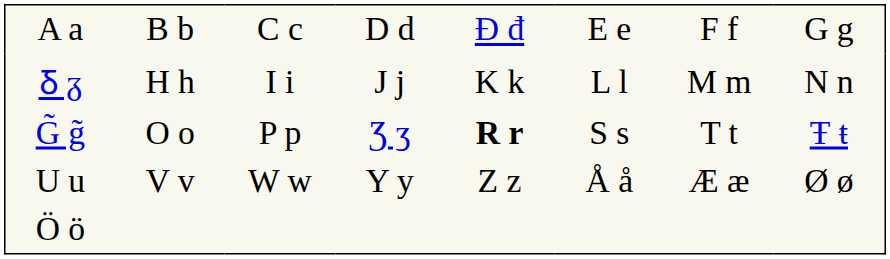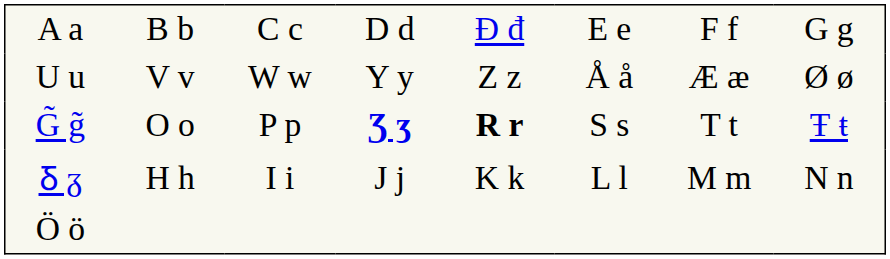rows swapped: (60, 83) <-> (60, 180)
(390, 132) normal -> (390, 125) bold
